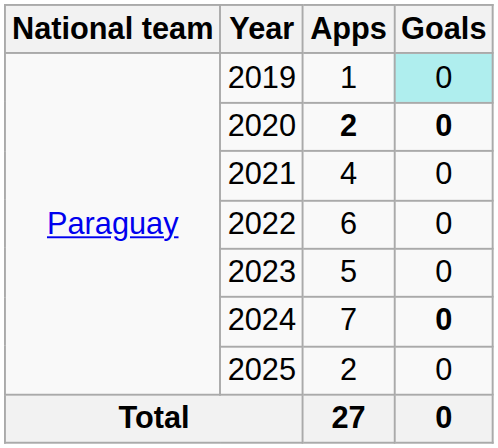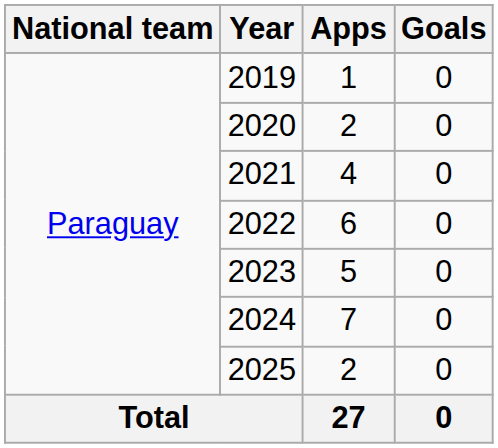(444, 77) paleturquoise background -> (444, 77) no background
(349, 126) bold -> (349, 126) normal
(444, 126) bold -> (444, 126) normal
(444, 321) bold -> (444, 321) normal
